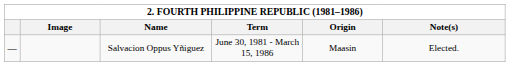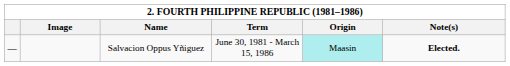(343, 48) no background -> (343, 48) paleturquoise background
(444, 48) normal -> (444, 48) bold
